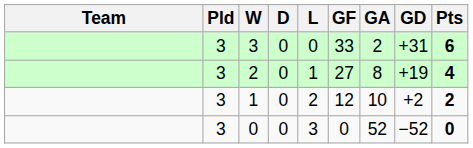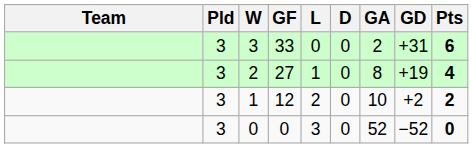columns swapped: (283, 18) <-> (344, 18)
